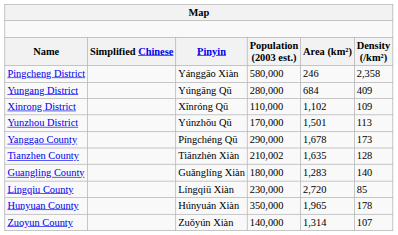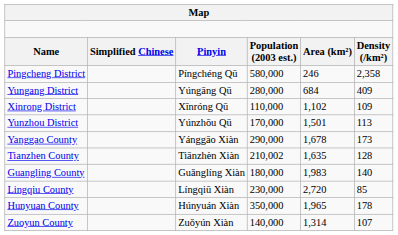(208, 73) Yánggāo Xiàn -> (208, 73) Píngchéng Qū
(208, 139) Píngchéng Qū -> (208, 139) Yánggāo Xiàn
(315, 172) 1,283 -> (315, 172) 1,983
